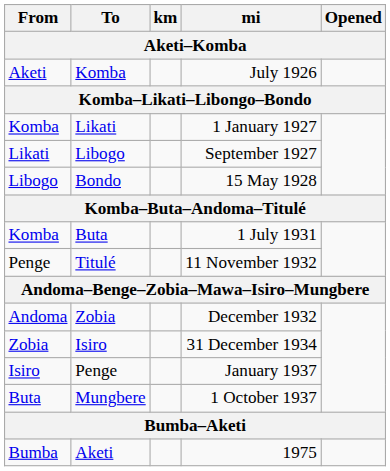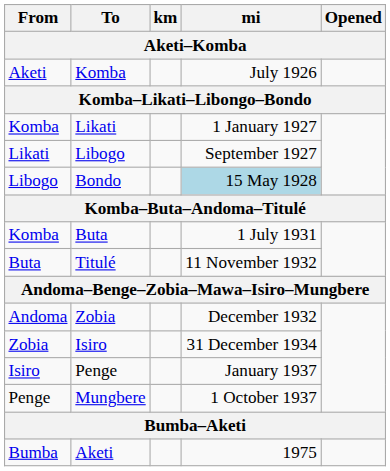(271, 180) no background -> (271, 180) lightblue background
(29, 262) Penge -> (25, 262) Buta
(25, 398) Buta -> (29, 398) Penge
